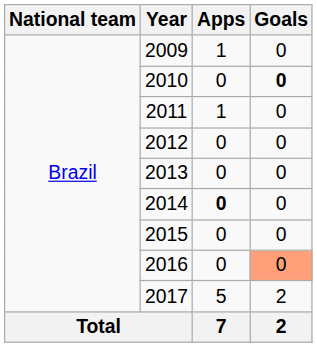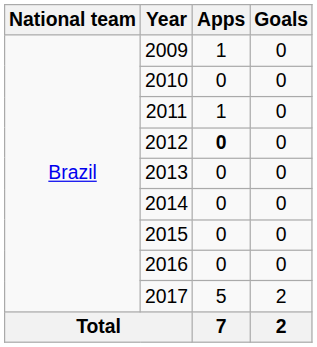(281, 81) bold -> (281, 81) normal
(221, 142) normal -> (221, 142) bold
(221, 204) bold -> (221, 204) normal
(281, 265) lightsalmon background -> (281, 265) no background
